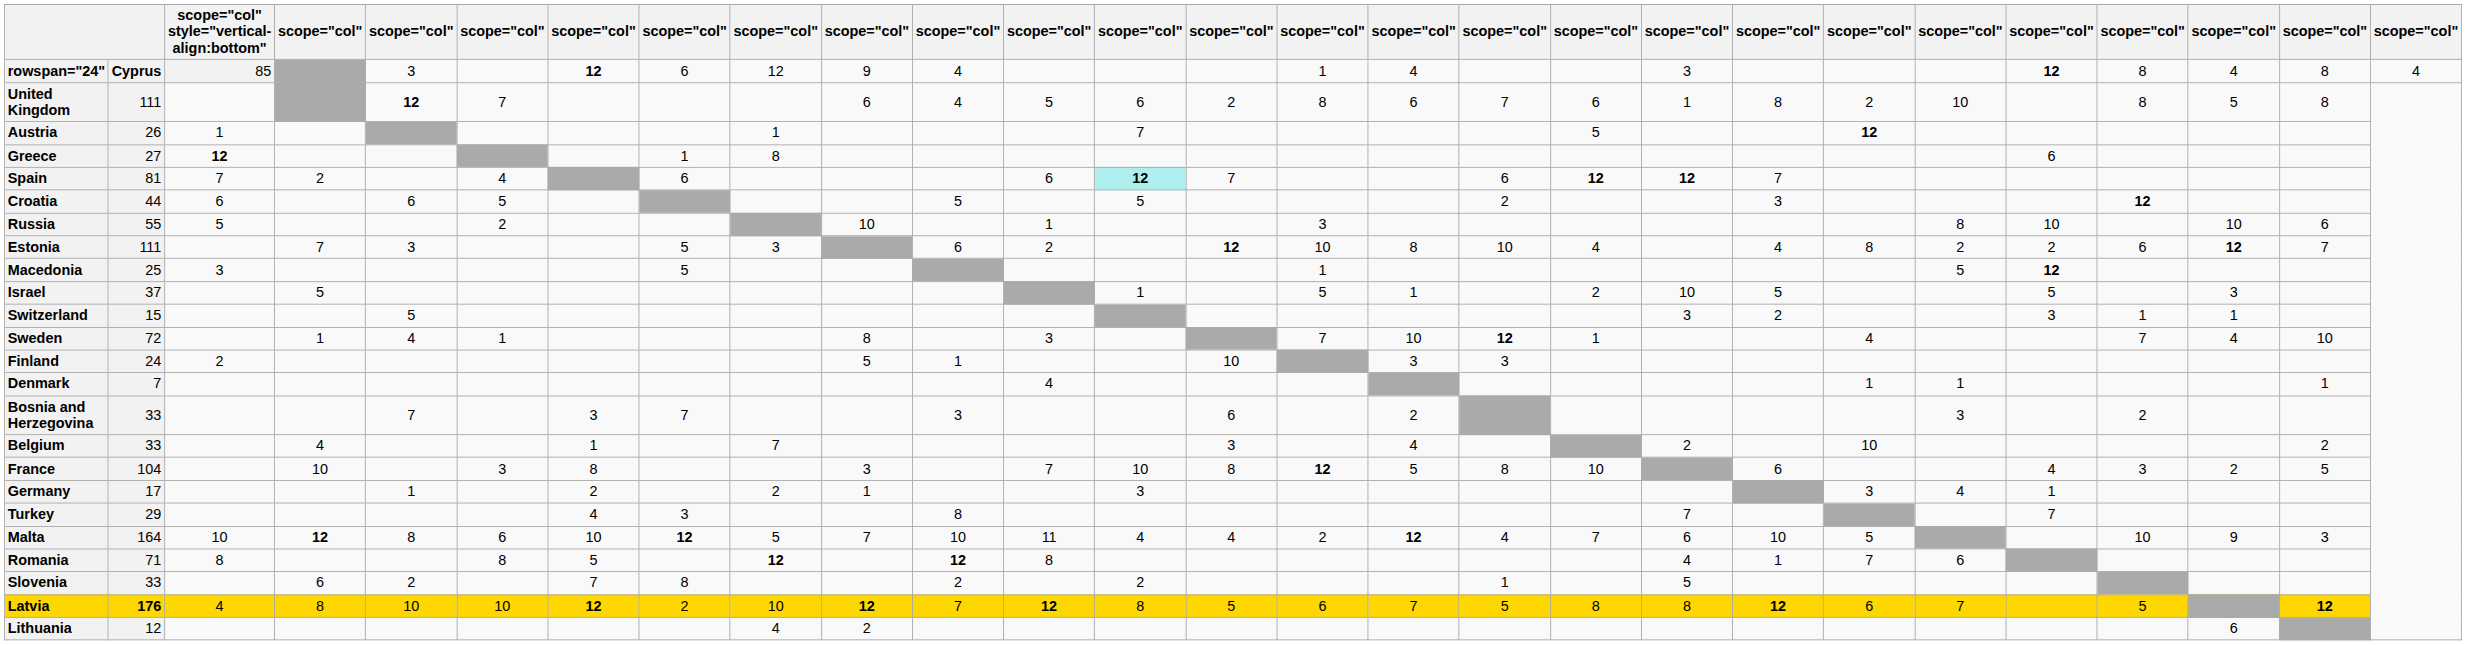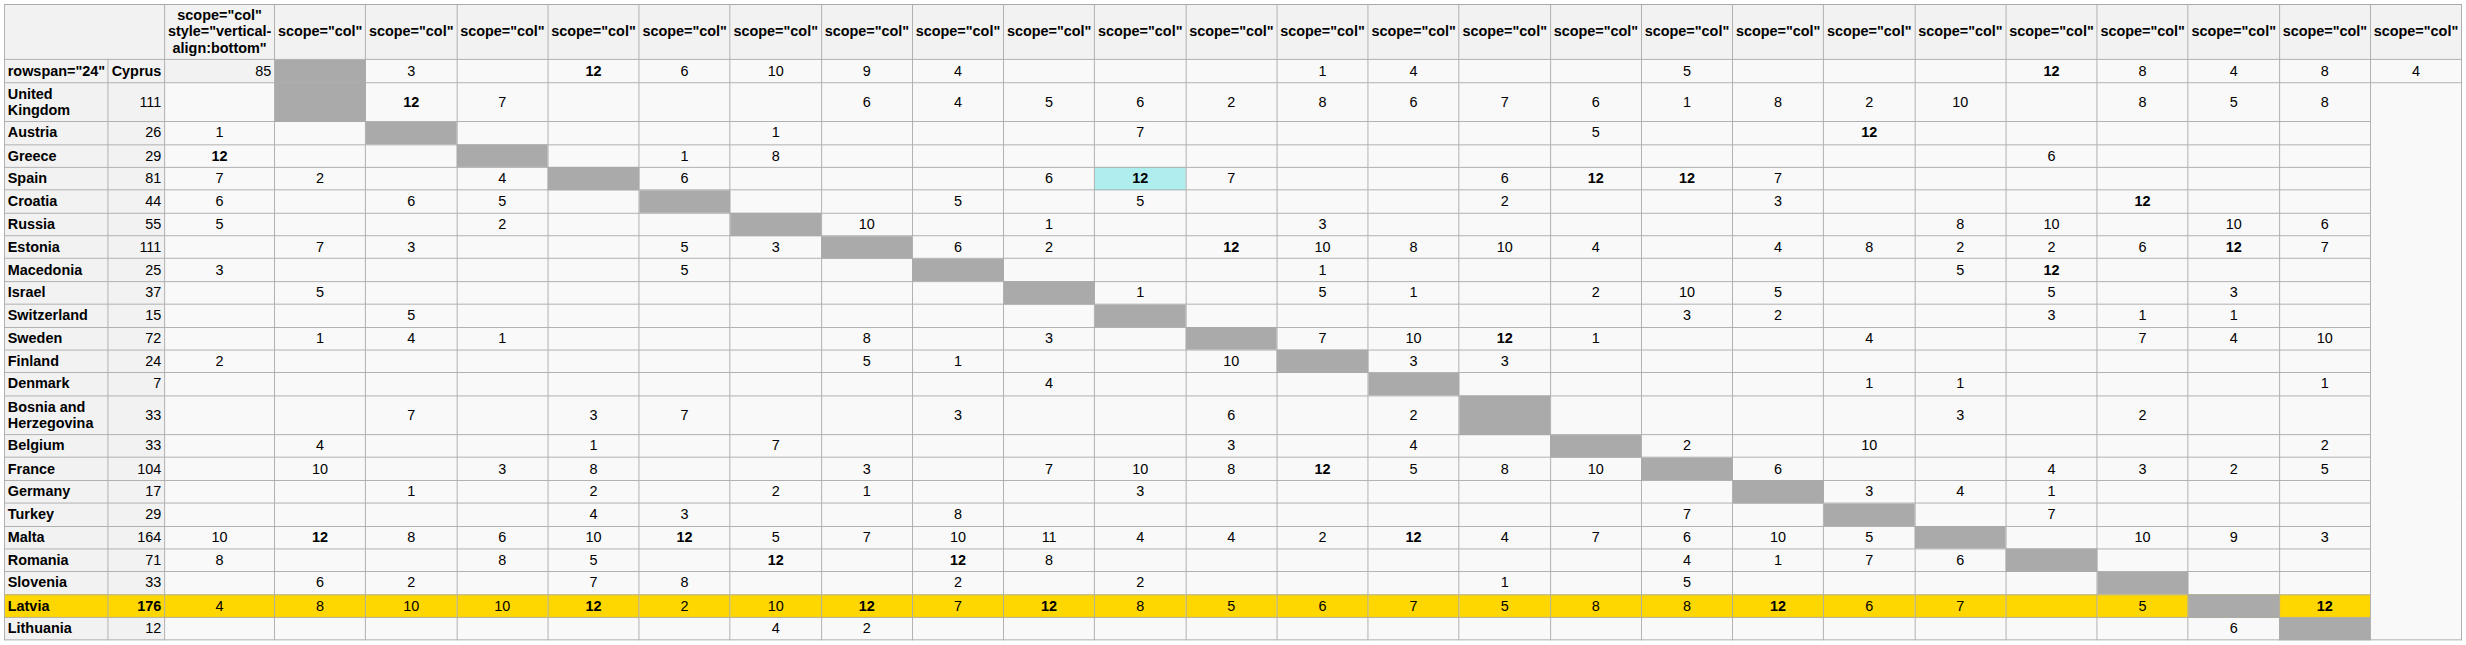(776, 71) 12 -> (776, 71) 10
(1687, 71) 3 -> (1687, 71) 5
(153, 155) 27 -> (153, 155) 29
